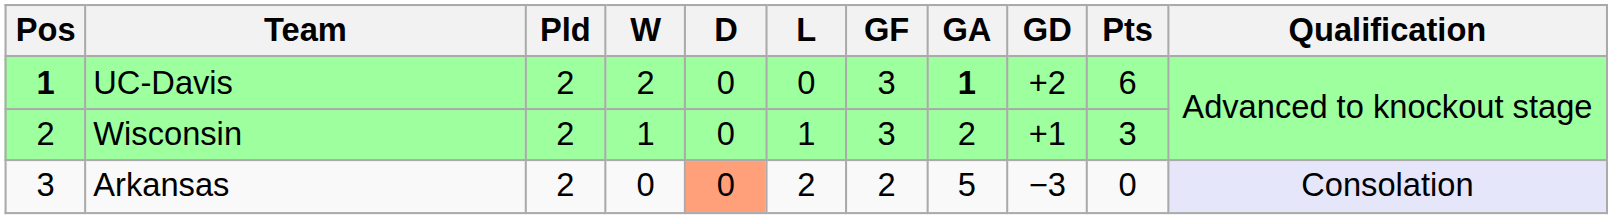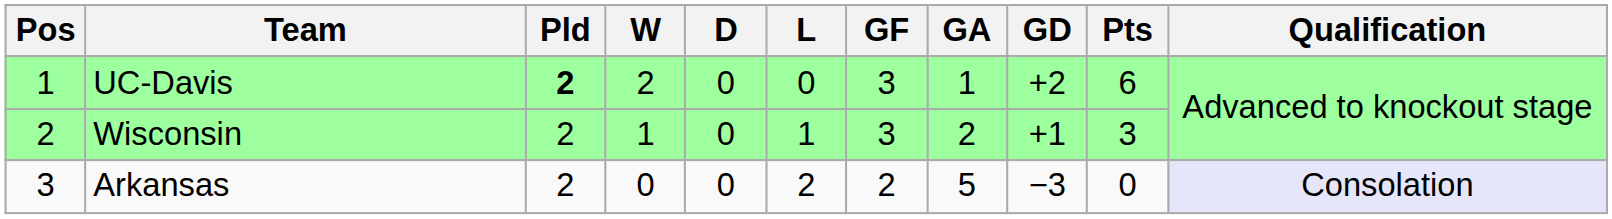(46, 82) bold -> (46, 82) normal
(565, 82) normal -> (565, 82) bold
(967, 82) bold -> (967, 82) normal
(726, 185) lightsalmon background -> (726, 185) no background
